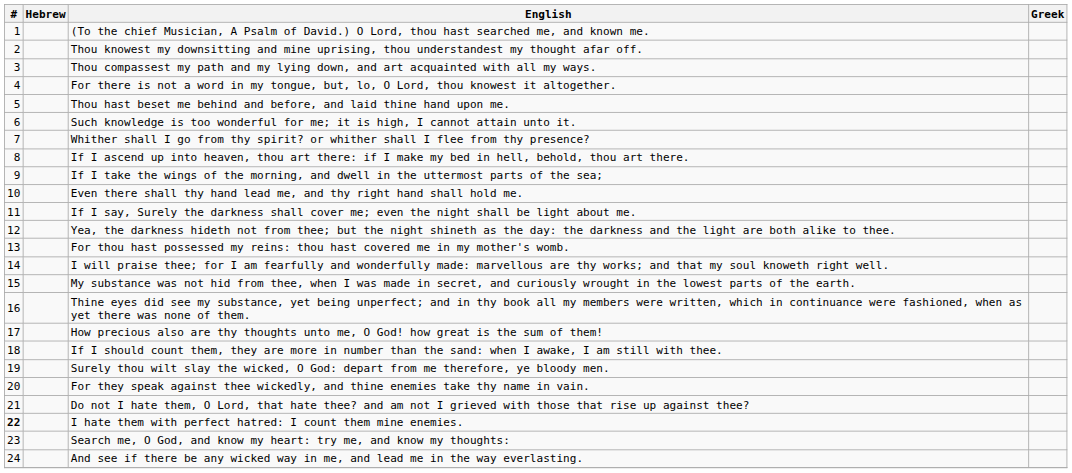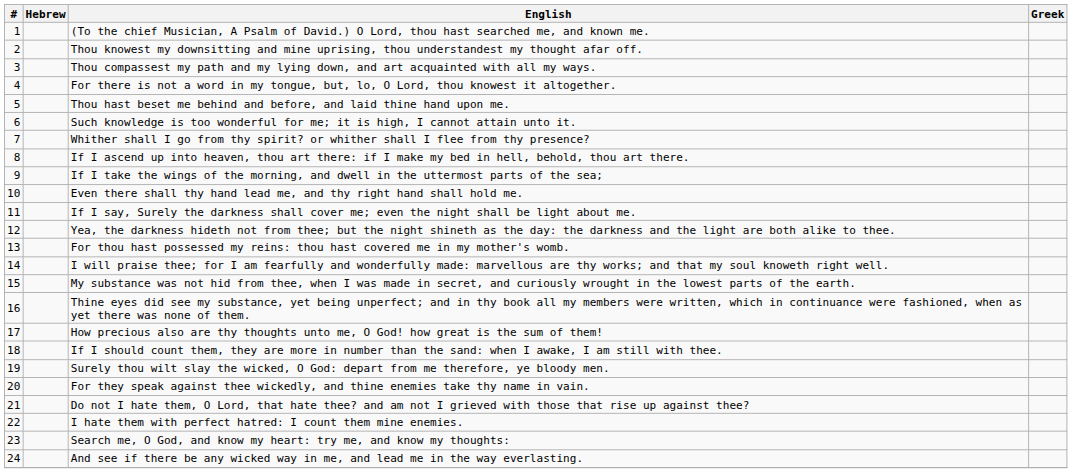(14, 422) bold -> (14, 422) normal
